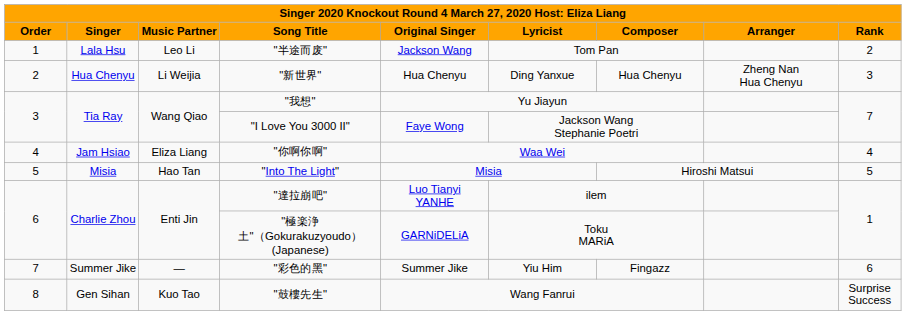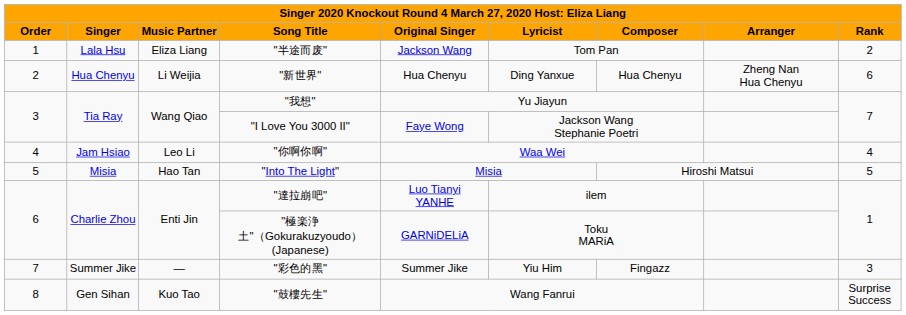(179, 50) Leo Li -> (179, 50) Eliza Liang
(870, 76) 3 -> (870, 76) 6
(179, 152) Eliza Liang -> (179, 152) Leo Li
(870, 269) 6 -> (870, 269) 3
